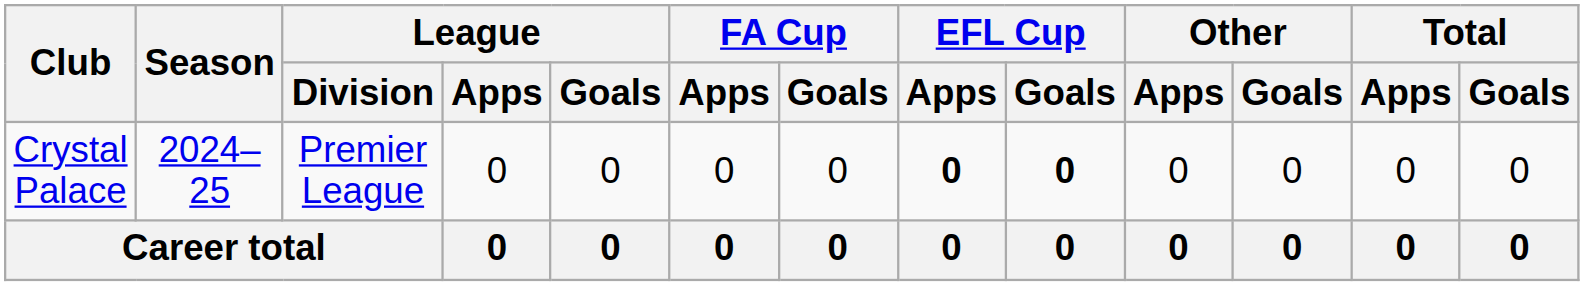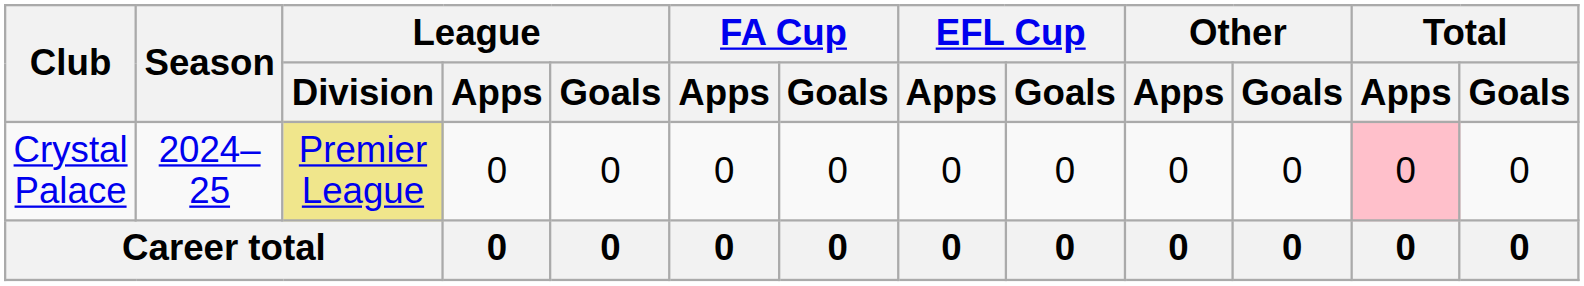(363, 170) no background -> (363, 170) khaki background
(951, 170) bold -> (951, 170) normal
(1065, 170) bold -> (1065, 170) normal
(1406, 170) no background -> (1406, 170) pink background
